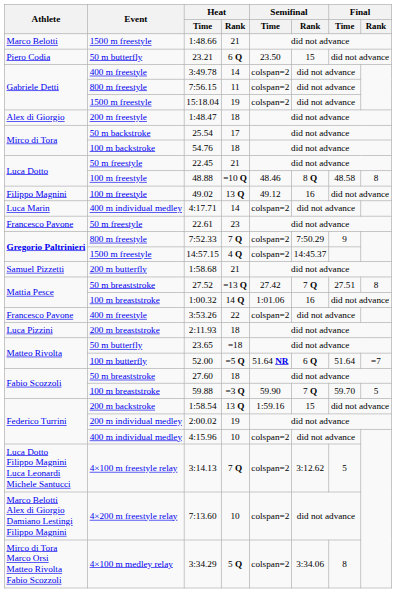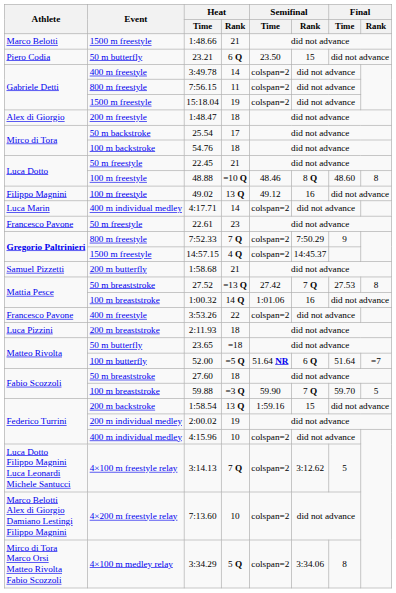(345, 178) 48.58 -> (345, 178) 48.60
(345, 285) 27.51 -> (345, 285) 27.53
